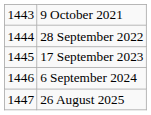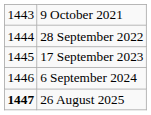(21, 99) normal -> (21, 99) bold
